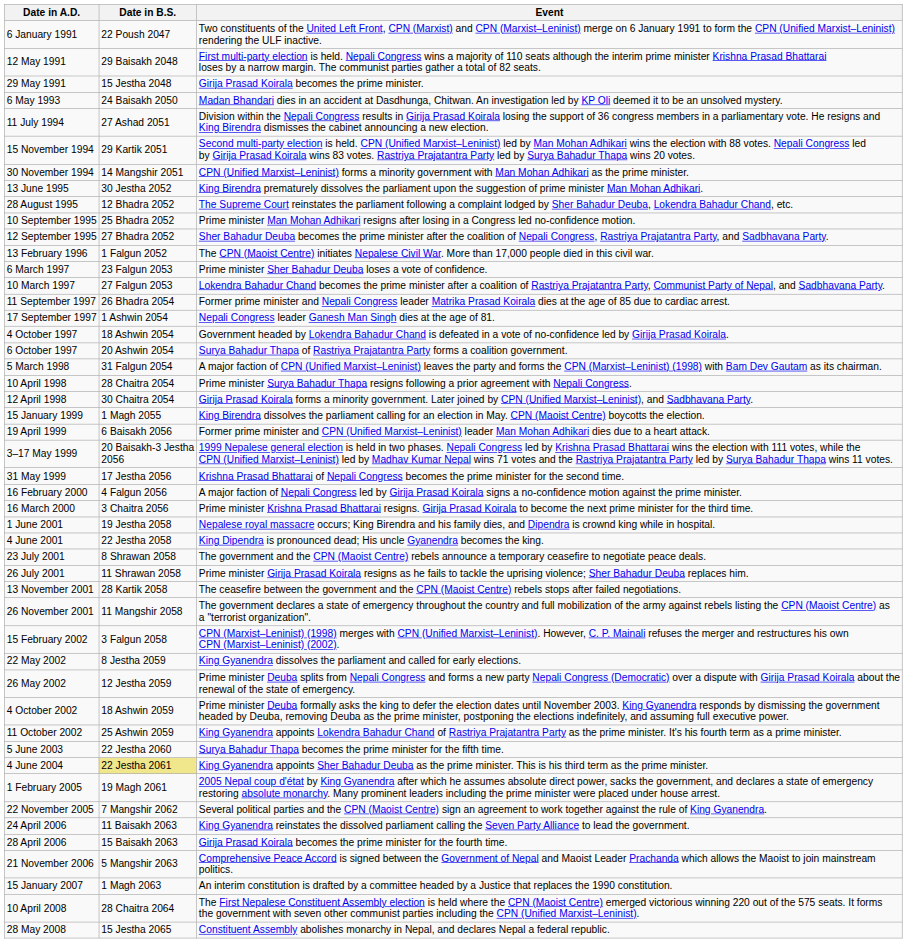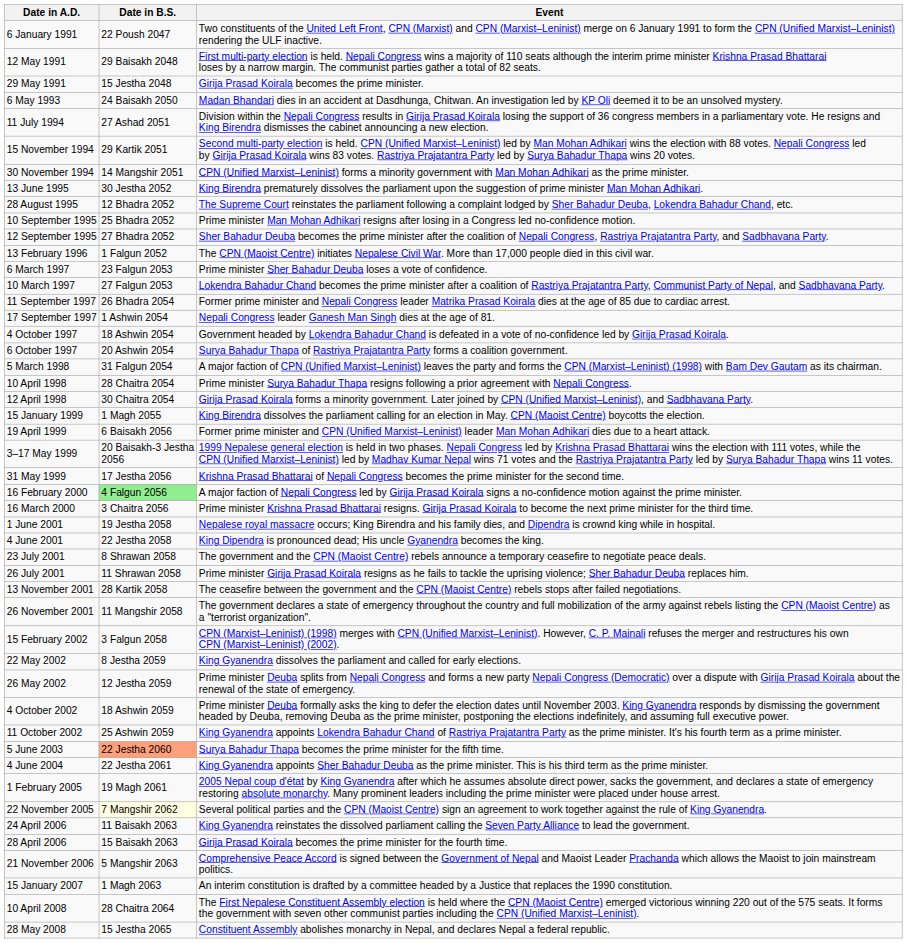(134, 492) no background -> (134, 492) lightgreen background
(136, 749) no background -> (136, 749) lightsalmon background
(136, 765) khaki background -> (136, 765) no background
(139, 809) no background -> (139, 809) lightyellow background
